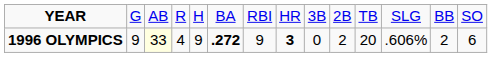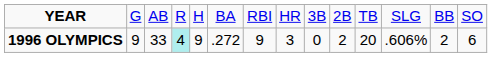(158, 40) lightyellow background -> (158, 40) no background
(181, 40) no background -> (181, 40) paleturquoise background
(226, 40) bold -> (226, 40) normal
(290, 40) bold -> (290, 40) normal
